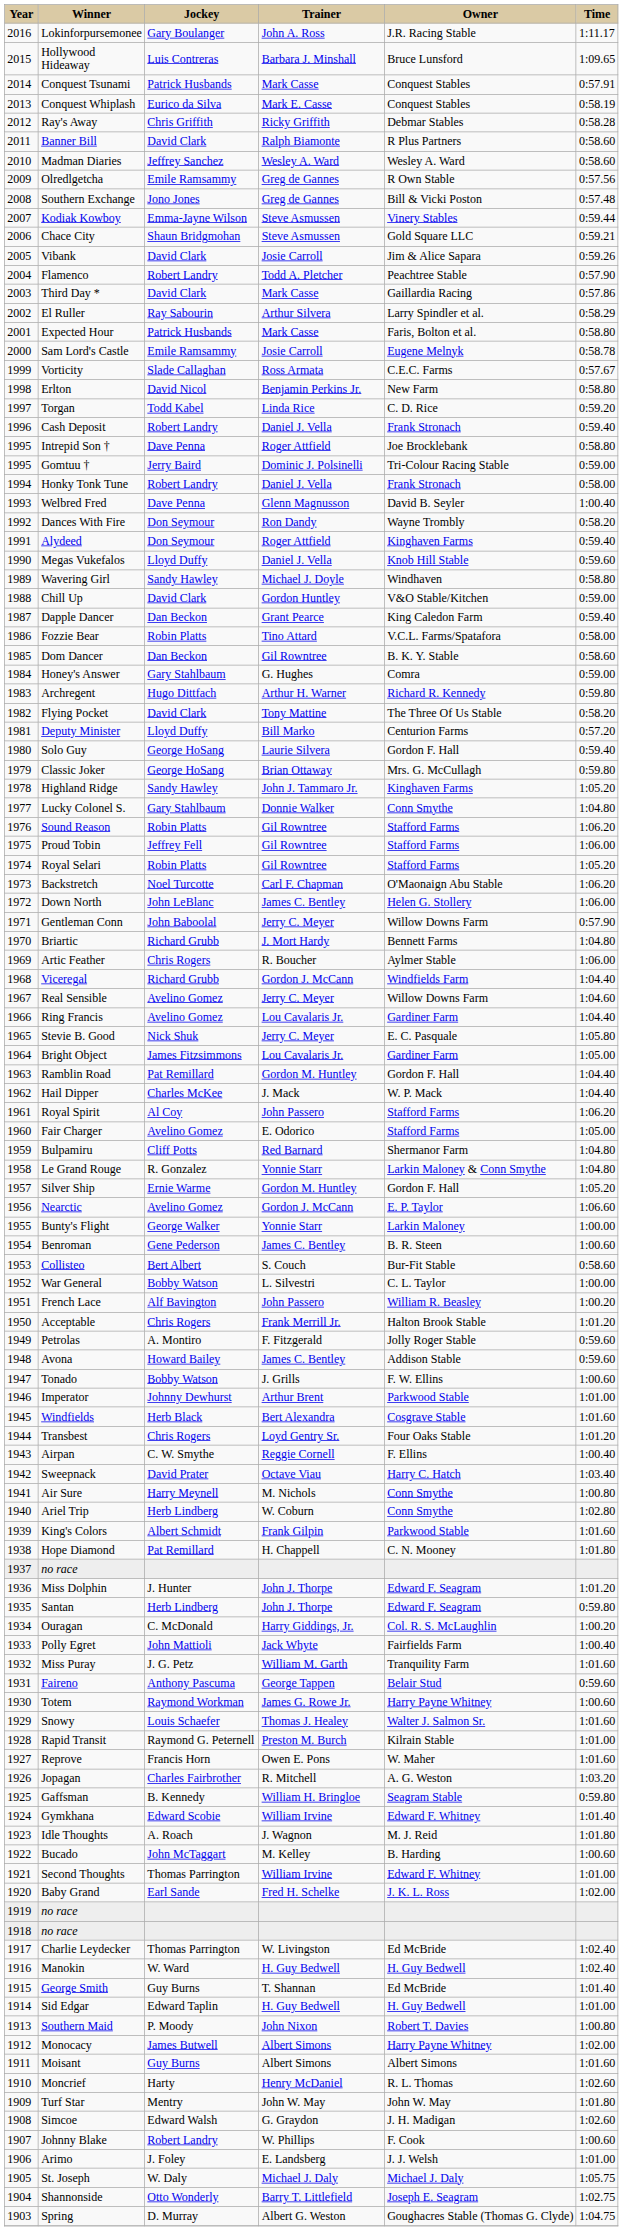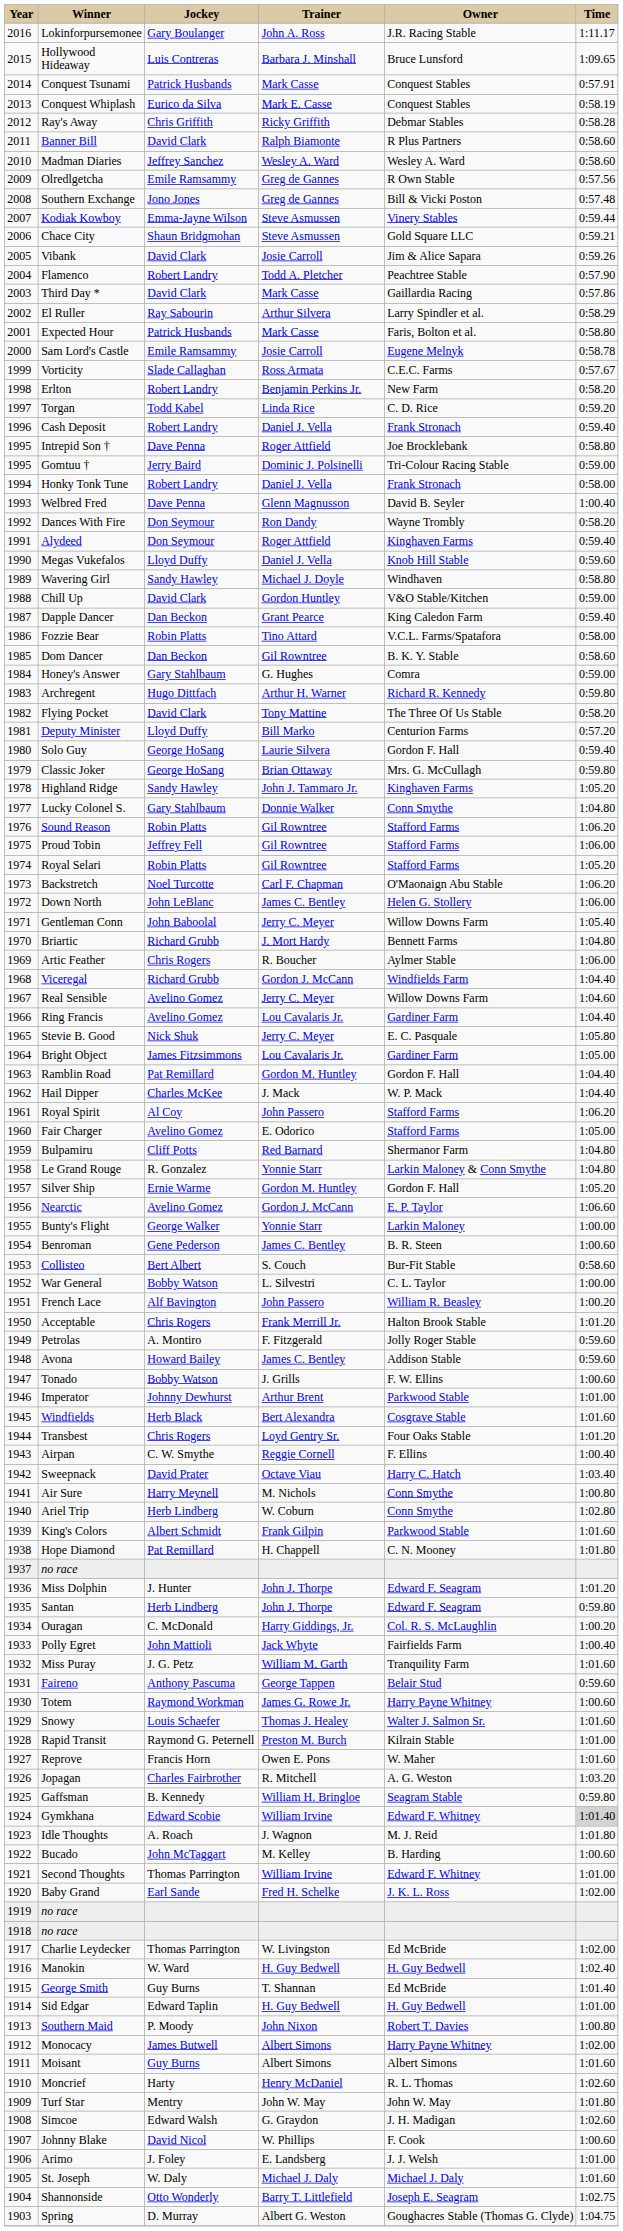(177, 389) David Nicol -> (182, 389) Robert Landry
(597, 389) 0:58.80 -> (597, 389) 0:58.20
(597, 921) 0:57.90 -> (597, 921) 1:05.40
(597, 1816) no background -> (597, 1816) lightgrey background
(597, 1949) 1:02.40 -> (597, 1949) 1:02.00
(182, 2139) Robert Landry -> (177, 2139) David Nicol
(597, 2178) 1:05.75 -> (597, 2178) 1:01.60
